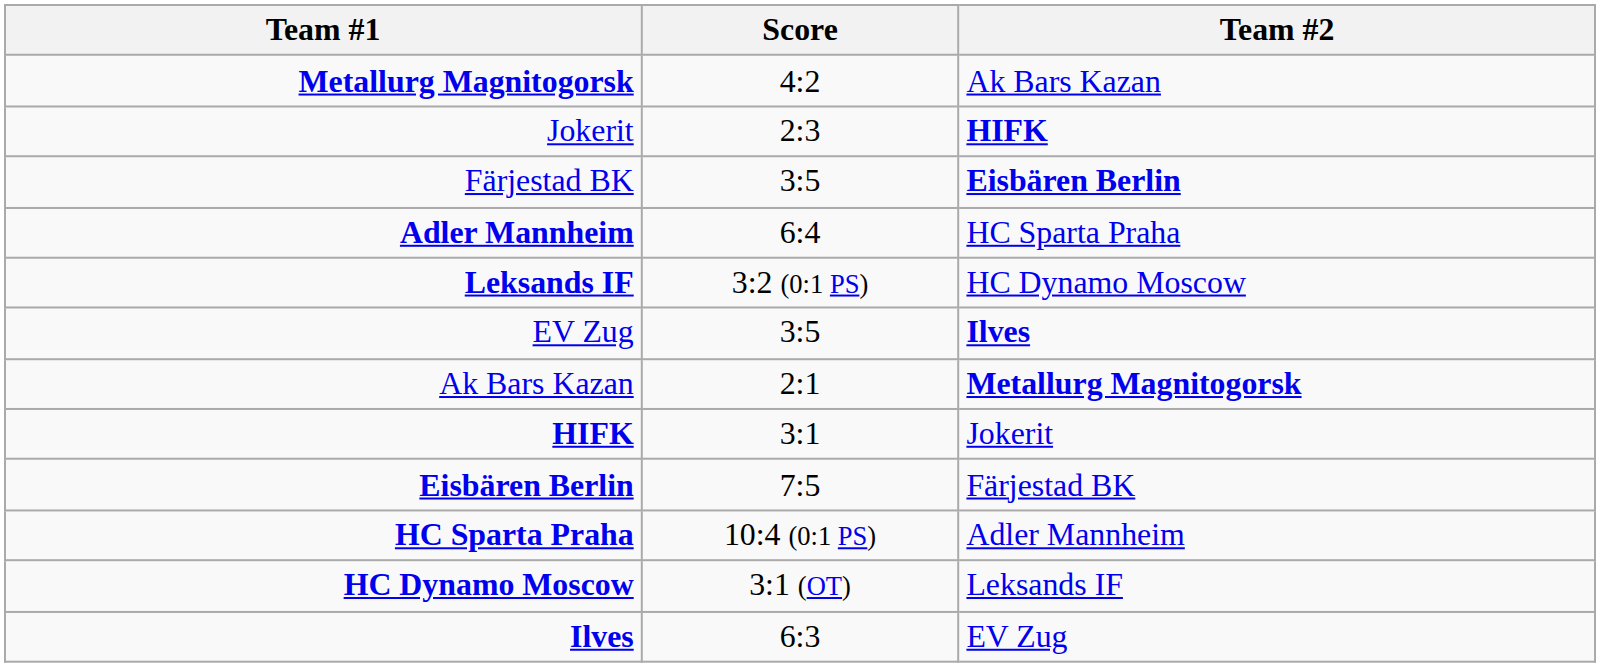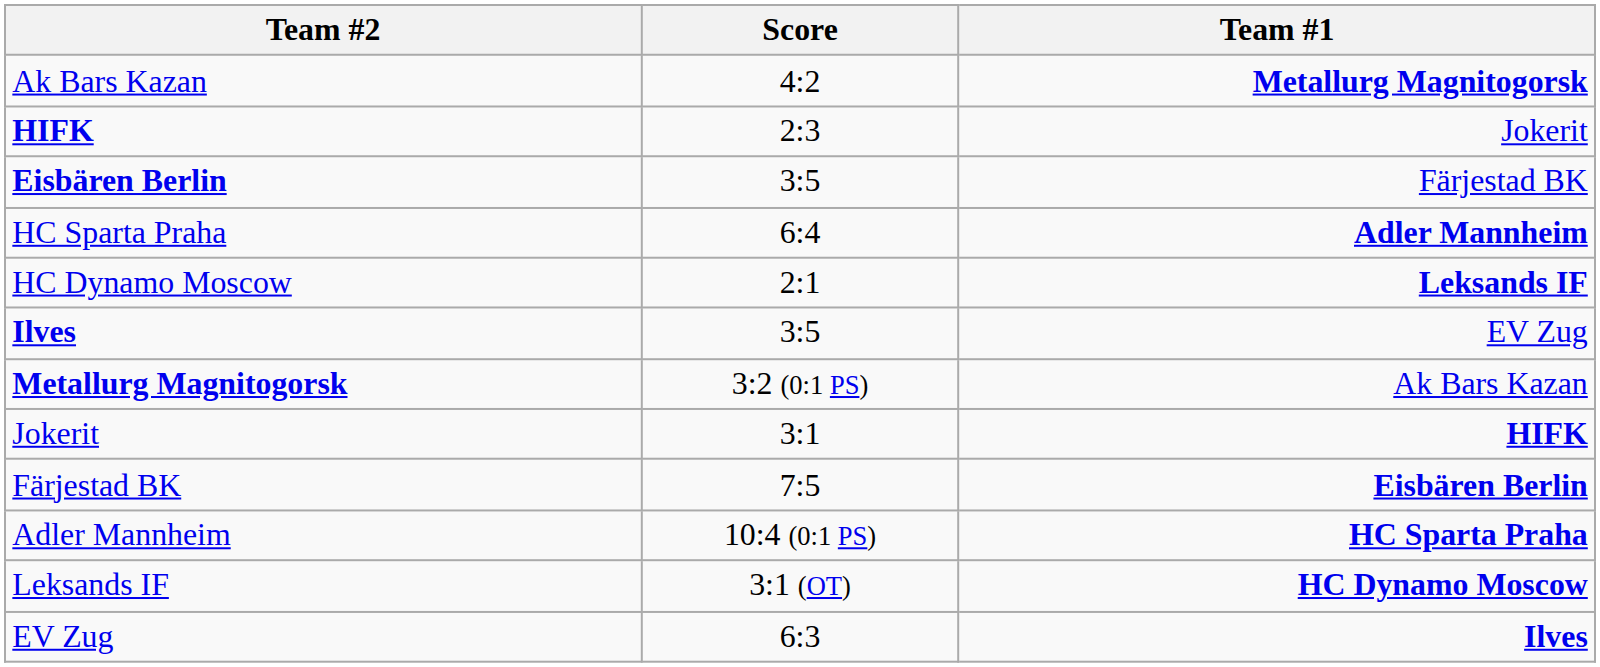columns swapped: (323, 29) <-> (1277, 29)
(800, 282) 3:2 (0:1 PS) -> (800, 282) 2:1
(800, 383) 2:1 -> (800, 383) 3:2 (0:1 PS)
